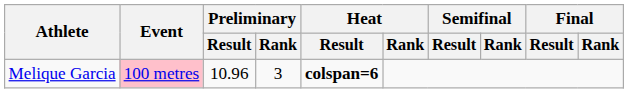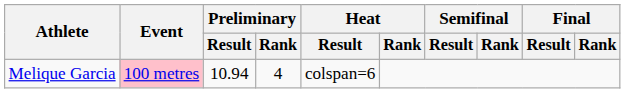(229, 74) 10.96 -> (229, 74) 10.94
(278, 74) 3 -> (278, 74) 4
(342, 74) bold -> (340, 74) normal
